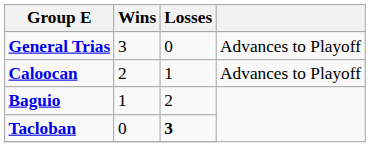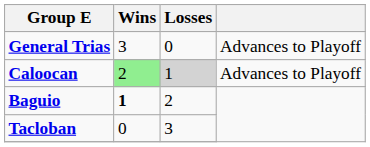(122, 73) no background -> (122, 73) lightgreen background
(168, 73) no background -> (168, 73) lightgrey background
(122, 100) normal -> (122, 100) bold
(168, 127) bold -> (168, 127) normal
